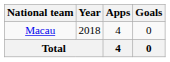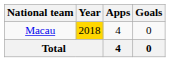(90, 30) no background -> (90, 30) gold background
